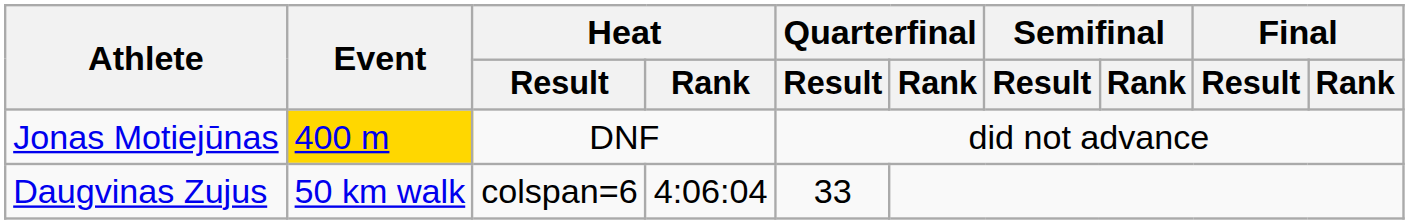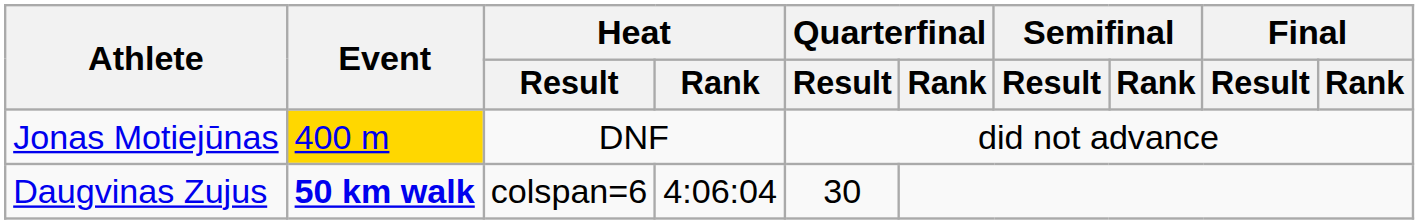(380, 191) normal -> (385, 191) bold
(833, 191) 33 -> (842, 191) 30
